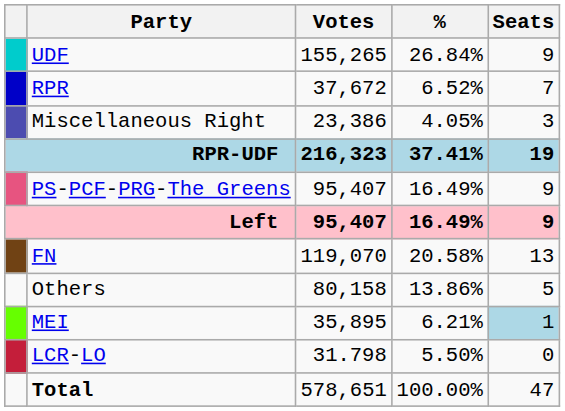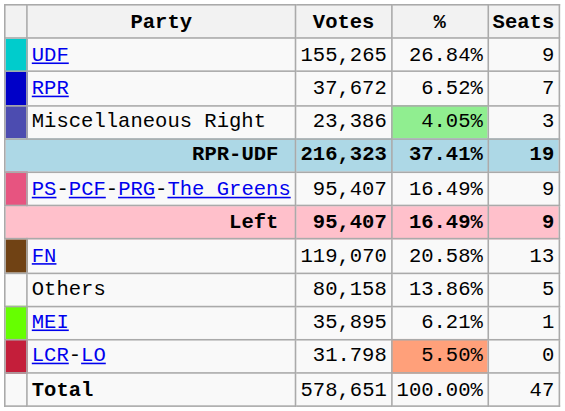(452, 122) no background -> (452, 122) lightgreen background
(548, 323) lightblue background -> (548, 323) no background
(452, 356) no background -> (452, 356) lightsalmon background
